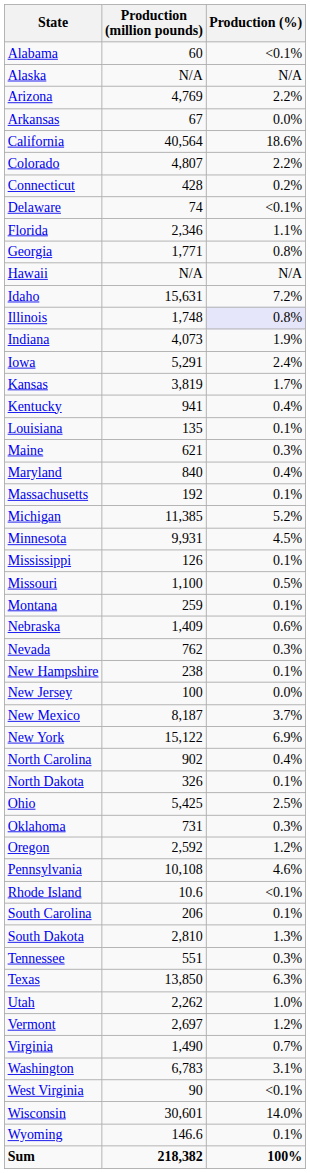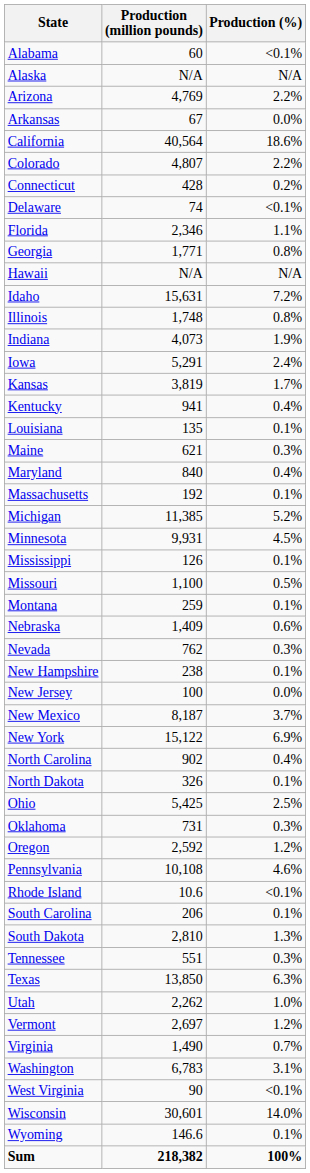(288, 318) lavender background -> (288, 318) no background
